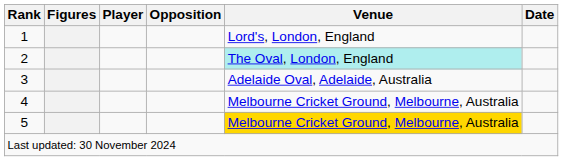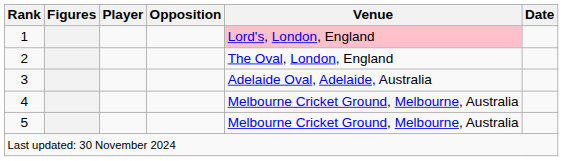(301, 36) no background -> (301, 36) pink background
(310, 58) paleturquoise background -> (310, 58) no background
(373, 123) gold background -> (373, 123) no background
